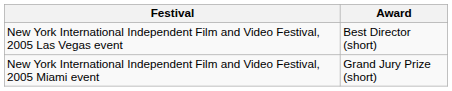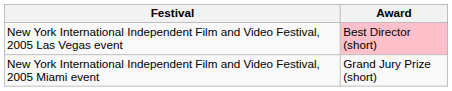(377, 38) no background -> (377, 38) pink background
